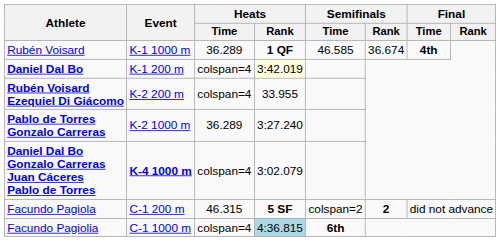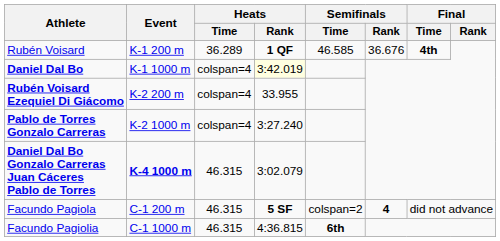(160, 50) K-1 1000 m -> (157, 50) K-1 200 m
(386, 50) 36.674 -> (386, 50) 36.676
(157, 69) K-1 200 m -> (160, 69) K-1 1000 m
(224, 126) 36.289 -> (224, 126) colspan=4
(224, 171) colspan=4 -> (224, 171) 46.315
(386, 209) 2 -> (386, 209) 4
(224, 228) colspan=4 -> (224, 228) 46.315
(280, 228) lightblue background -> (280, 228) no background
